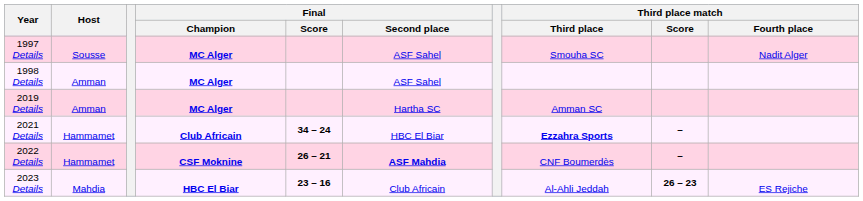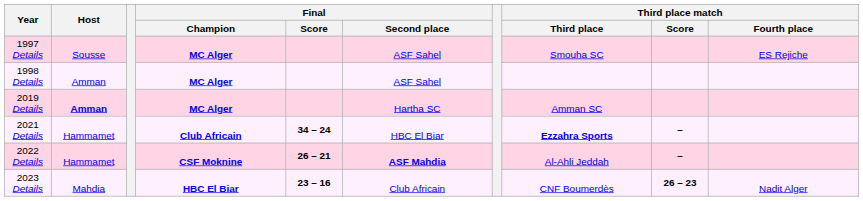(783, 55) Nadit Alger -> (783, 55) ES Rejiche
(89, 108) normal -> (89, 108) bold
(577, 162) CNF Boumerdès -> (577, 162) Al-Ahli Jeddah
(577, 189) Al-Ahli Jeddah -> (577, 189) CNF Boumerdès
(783, 189) ES Rejiche -> (783, 189) Nadit Alger
